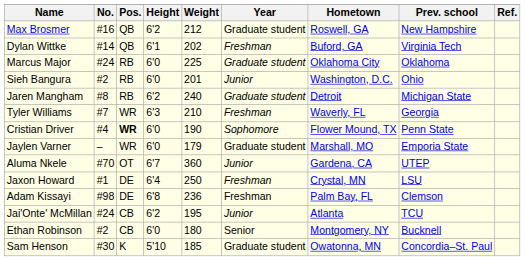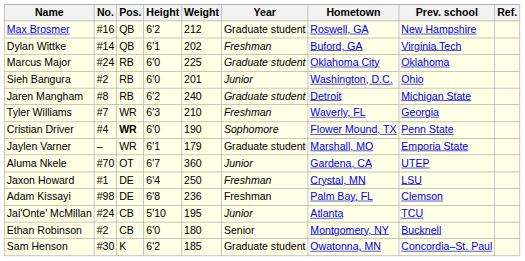(153, 146) 6'0 -> (153, 146) 6'1
(153, 213) 6'2 -> (156, 213) 5'10
(156, 247) 5'10 -> (153, 247) 6'2
